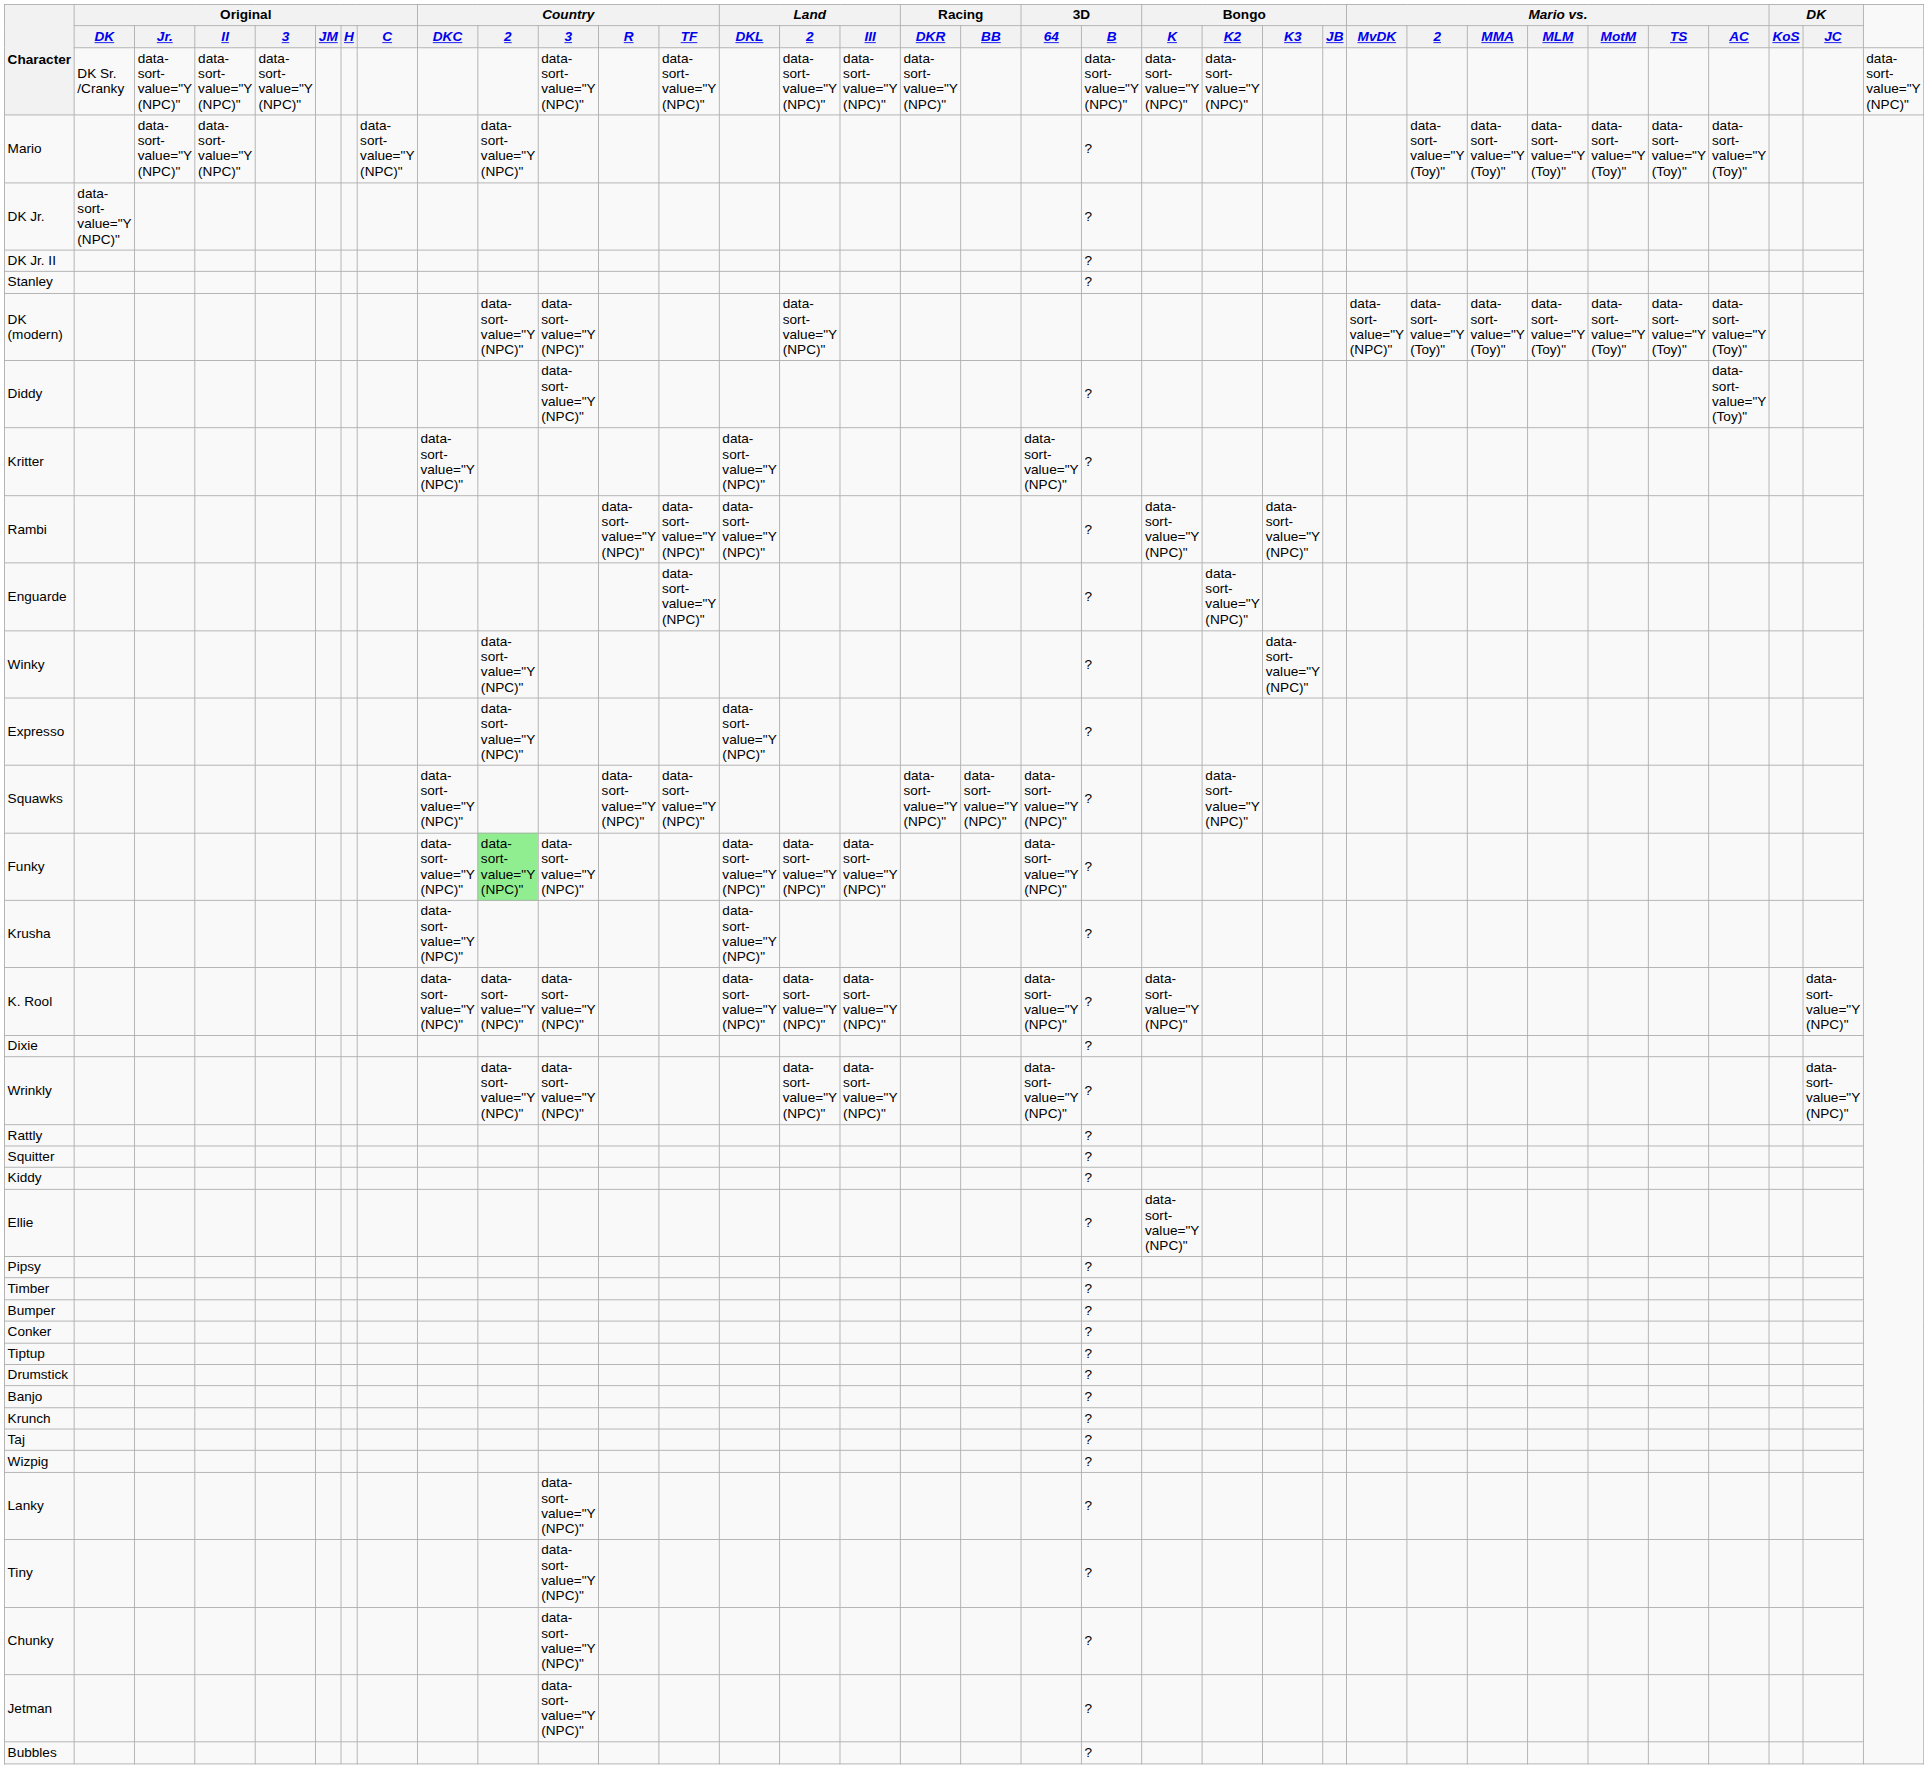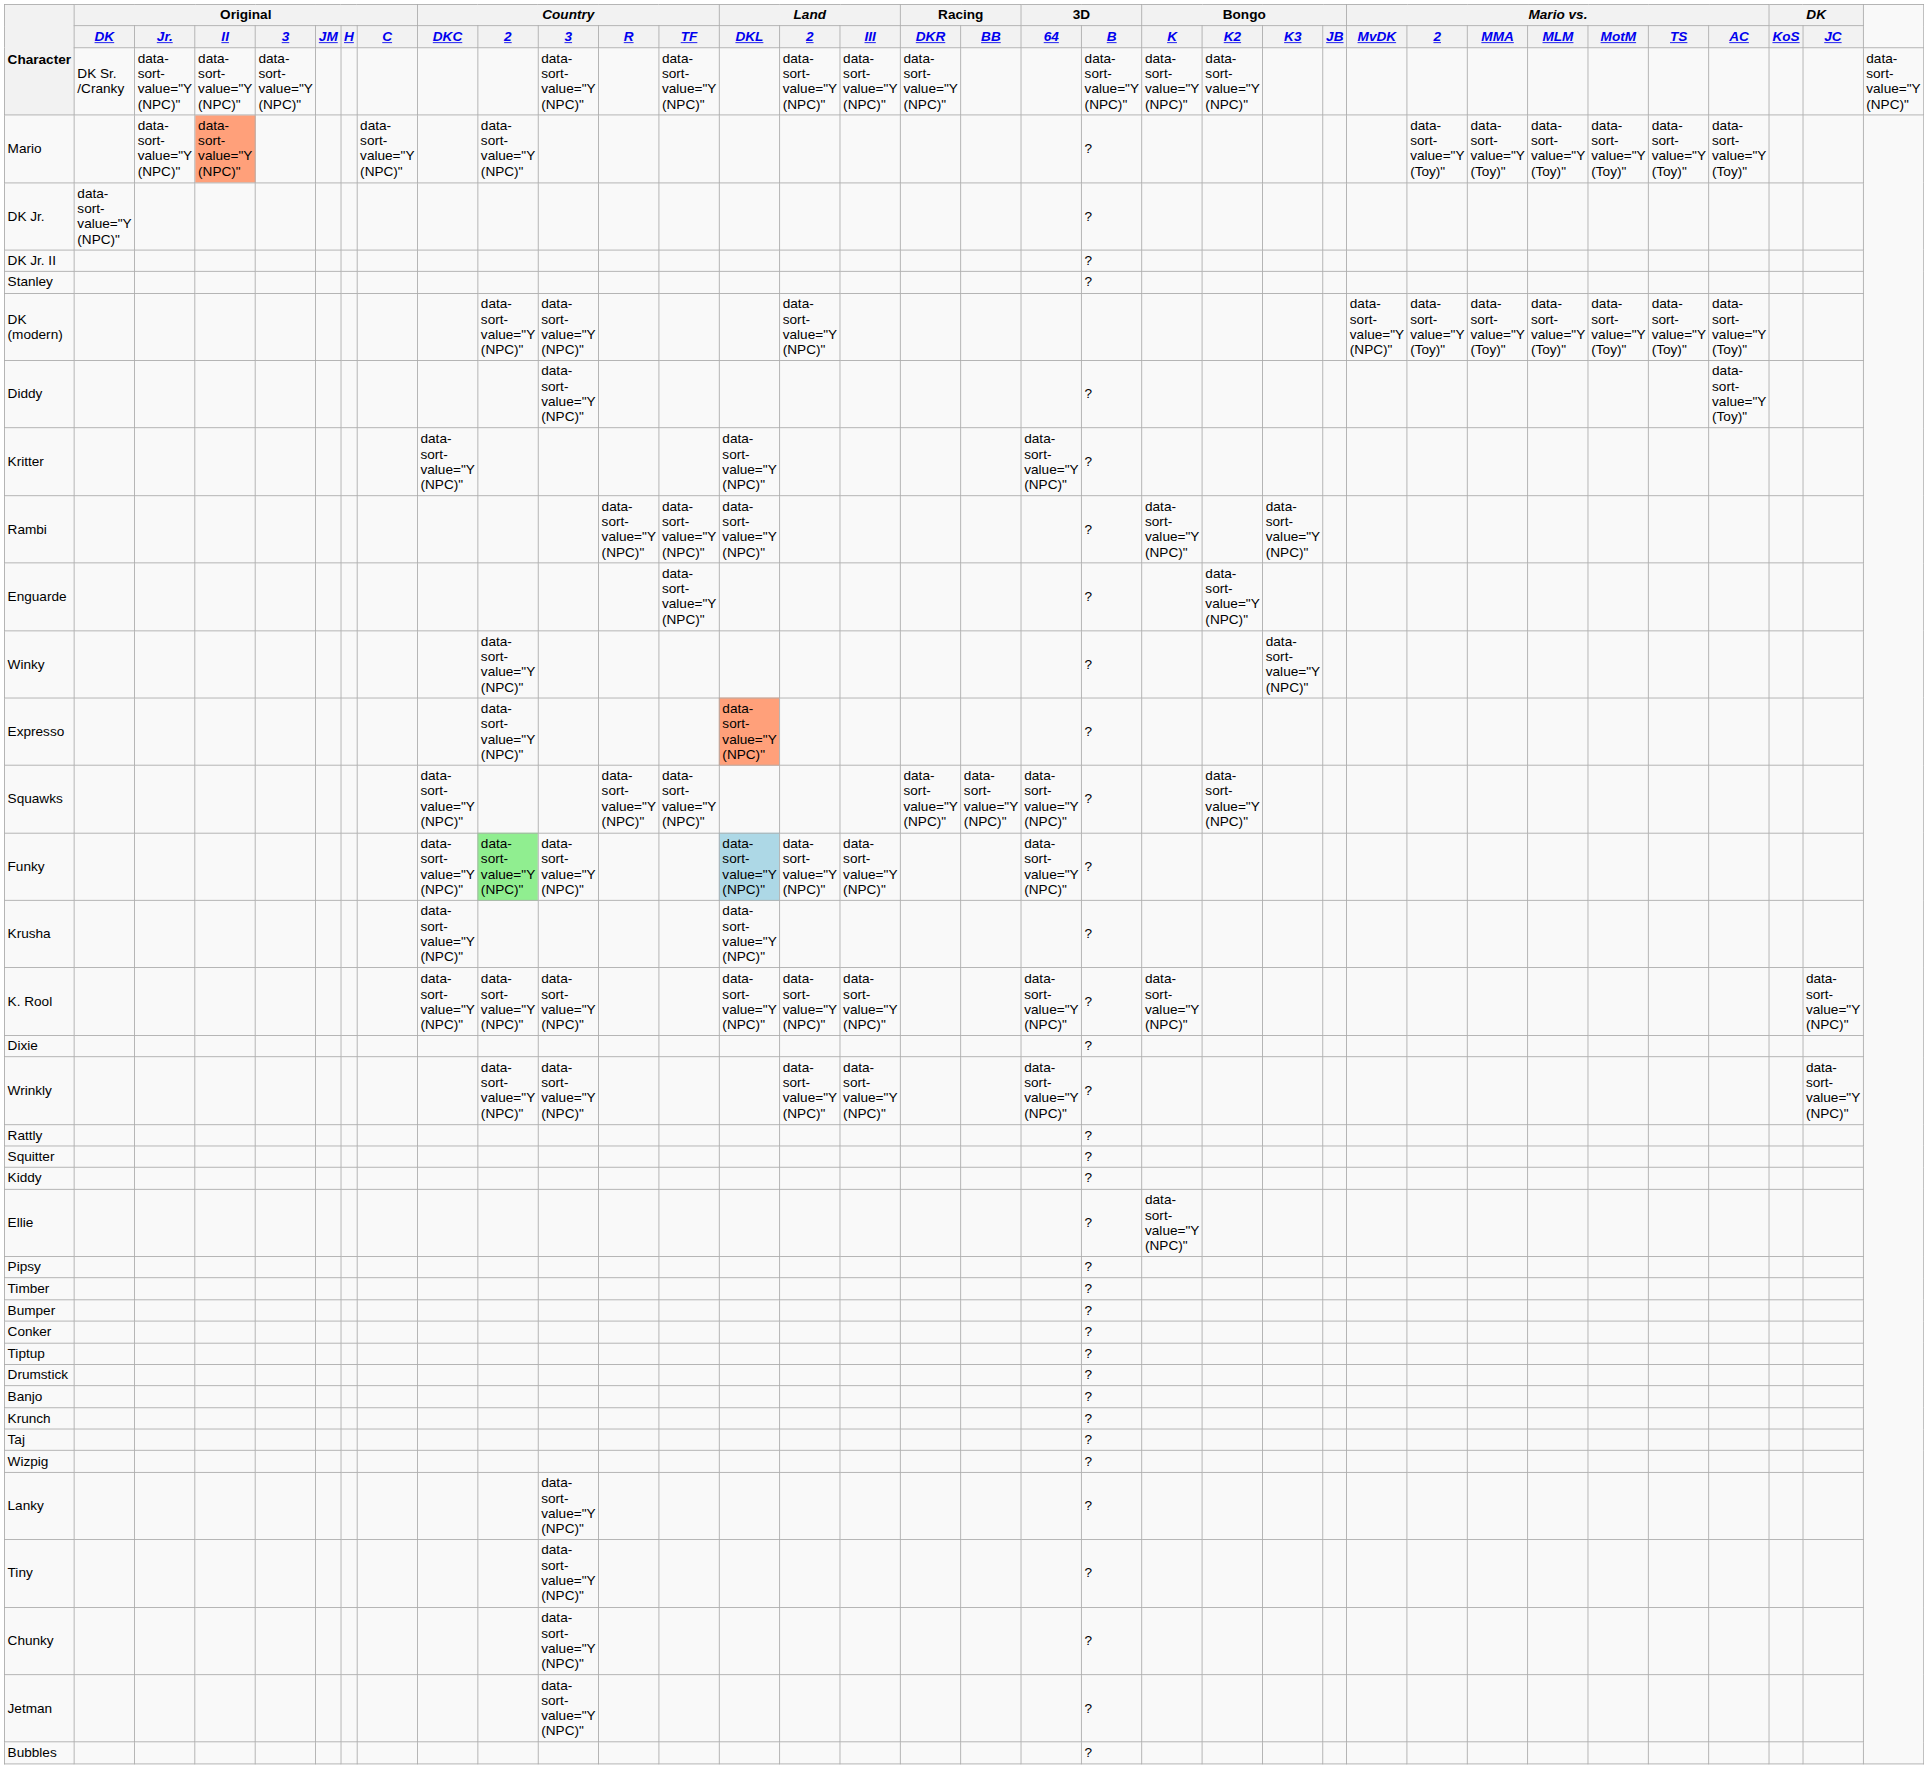(225, 148) no background -> (225, 148) lightsalmon background
(750, 731) no background -> (750, 731) lightsalmon background
(750, 866) no background -> (750, 866) lightblue background
